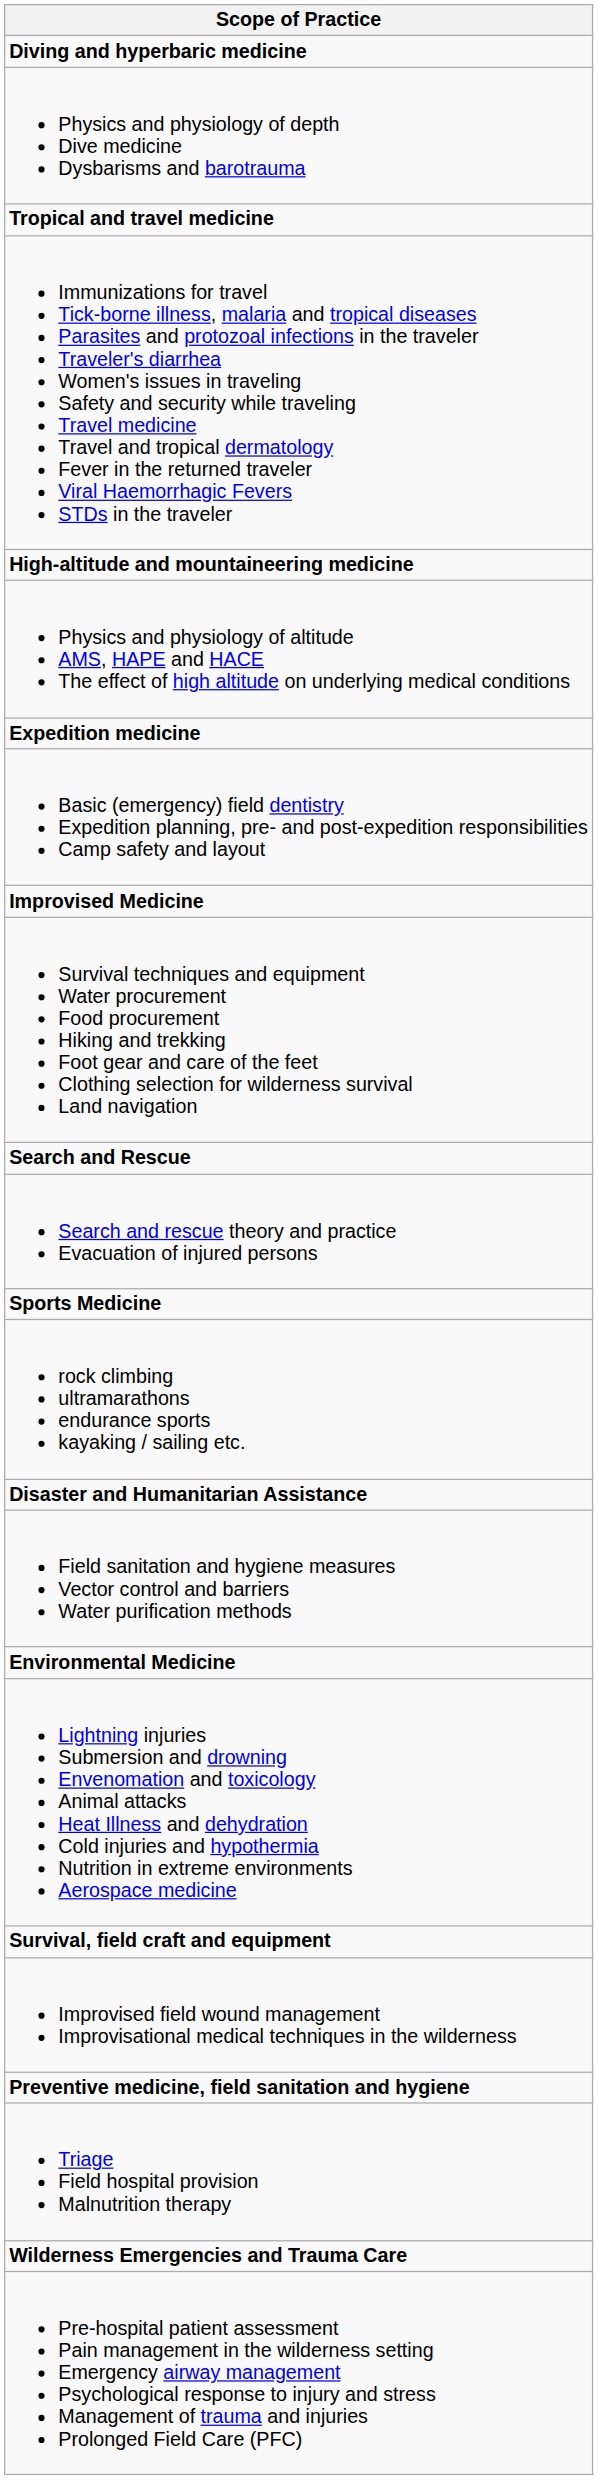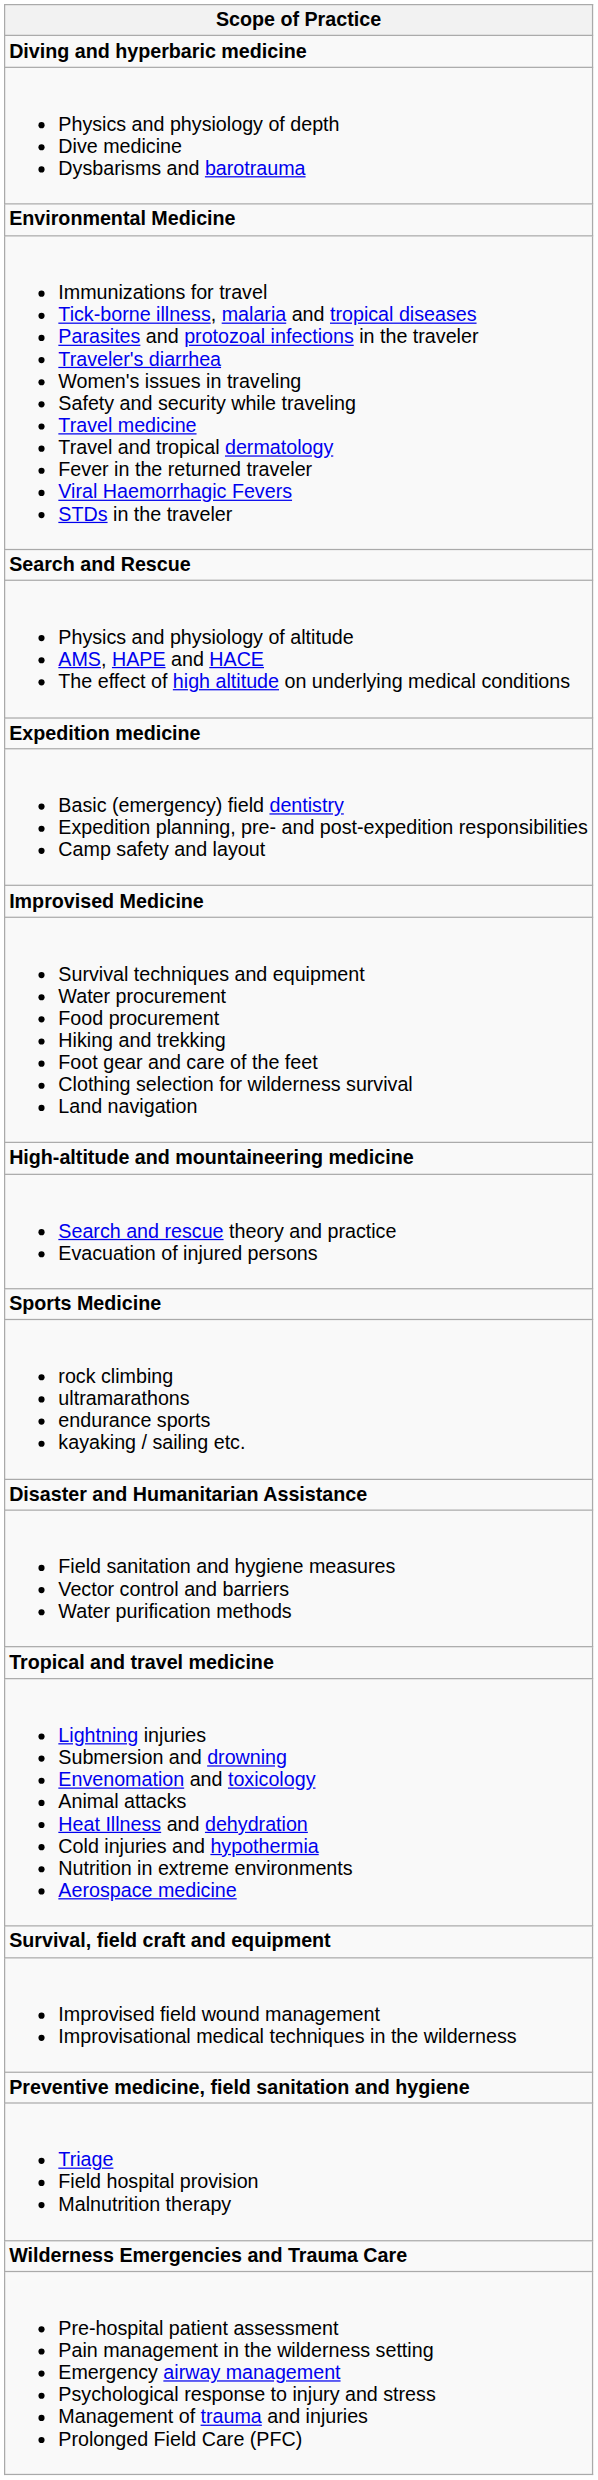(141, 219) Tropical and travel medicine -> (122, 219) Environmental Medicine
(211, 564) High-altitude and mountaineering medicine -> (100, 564) Search and Rescue
(100, 1158) Search and Rescue -> (211, 1158) High-altitude and mountaineering medicine
(122, 1662) Environmental Medicine -> (141, 1662) Tropical and travel medicine
